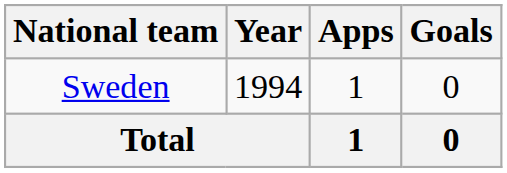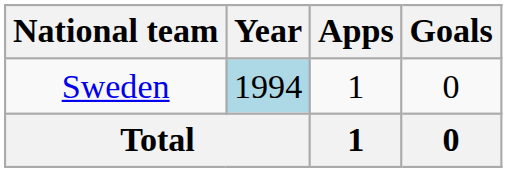(268, 85) no background -> (268, 85) lightblue background
